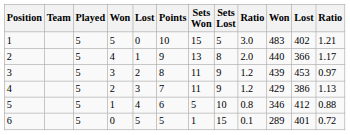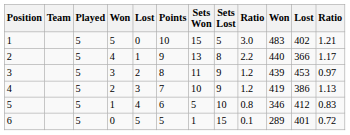(247, 56) 2.0 -> (247, 56) 2.2
(196, 89) 11 -> (196, 89) 10
(277, 89) 429 -> (277, 89) 419
(327, 105) 0.88 -> (327, 105) 0.83
